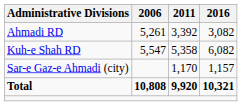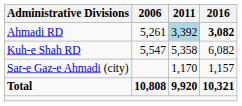(184, 31) no background -> (184, 31) lightblue background
(221, 31) normal -> (221, 31) bold
